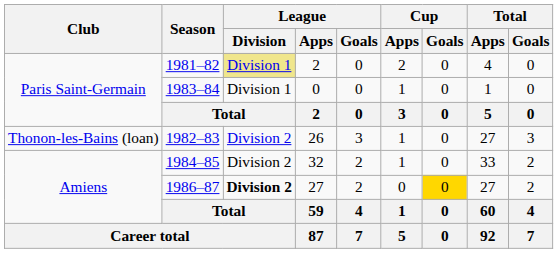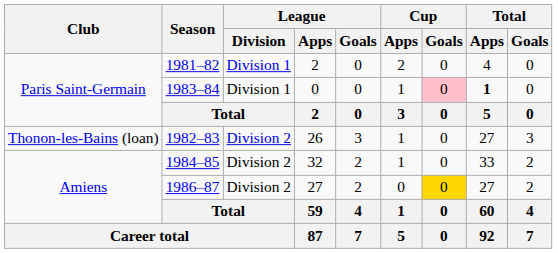(259, 65) khaki background -> (259, 65) no background
(445, 89) no background -> (444, 89) pink background
(488, 89) normal -> (487, 89) bold
(259, 187) bold -> (259, 187) normal
